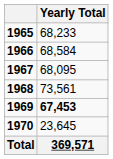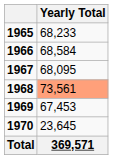(58, 88) no background -> (58, 88) lightsalmon background
(58, 107) bold -> (58, 107) normal
